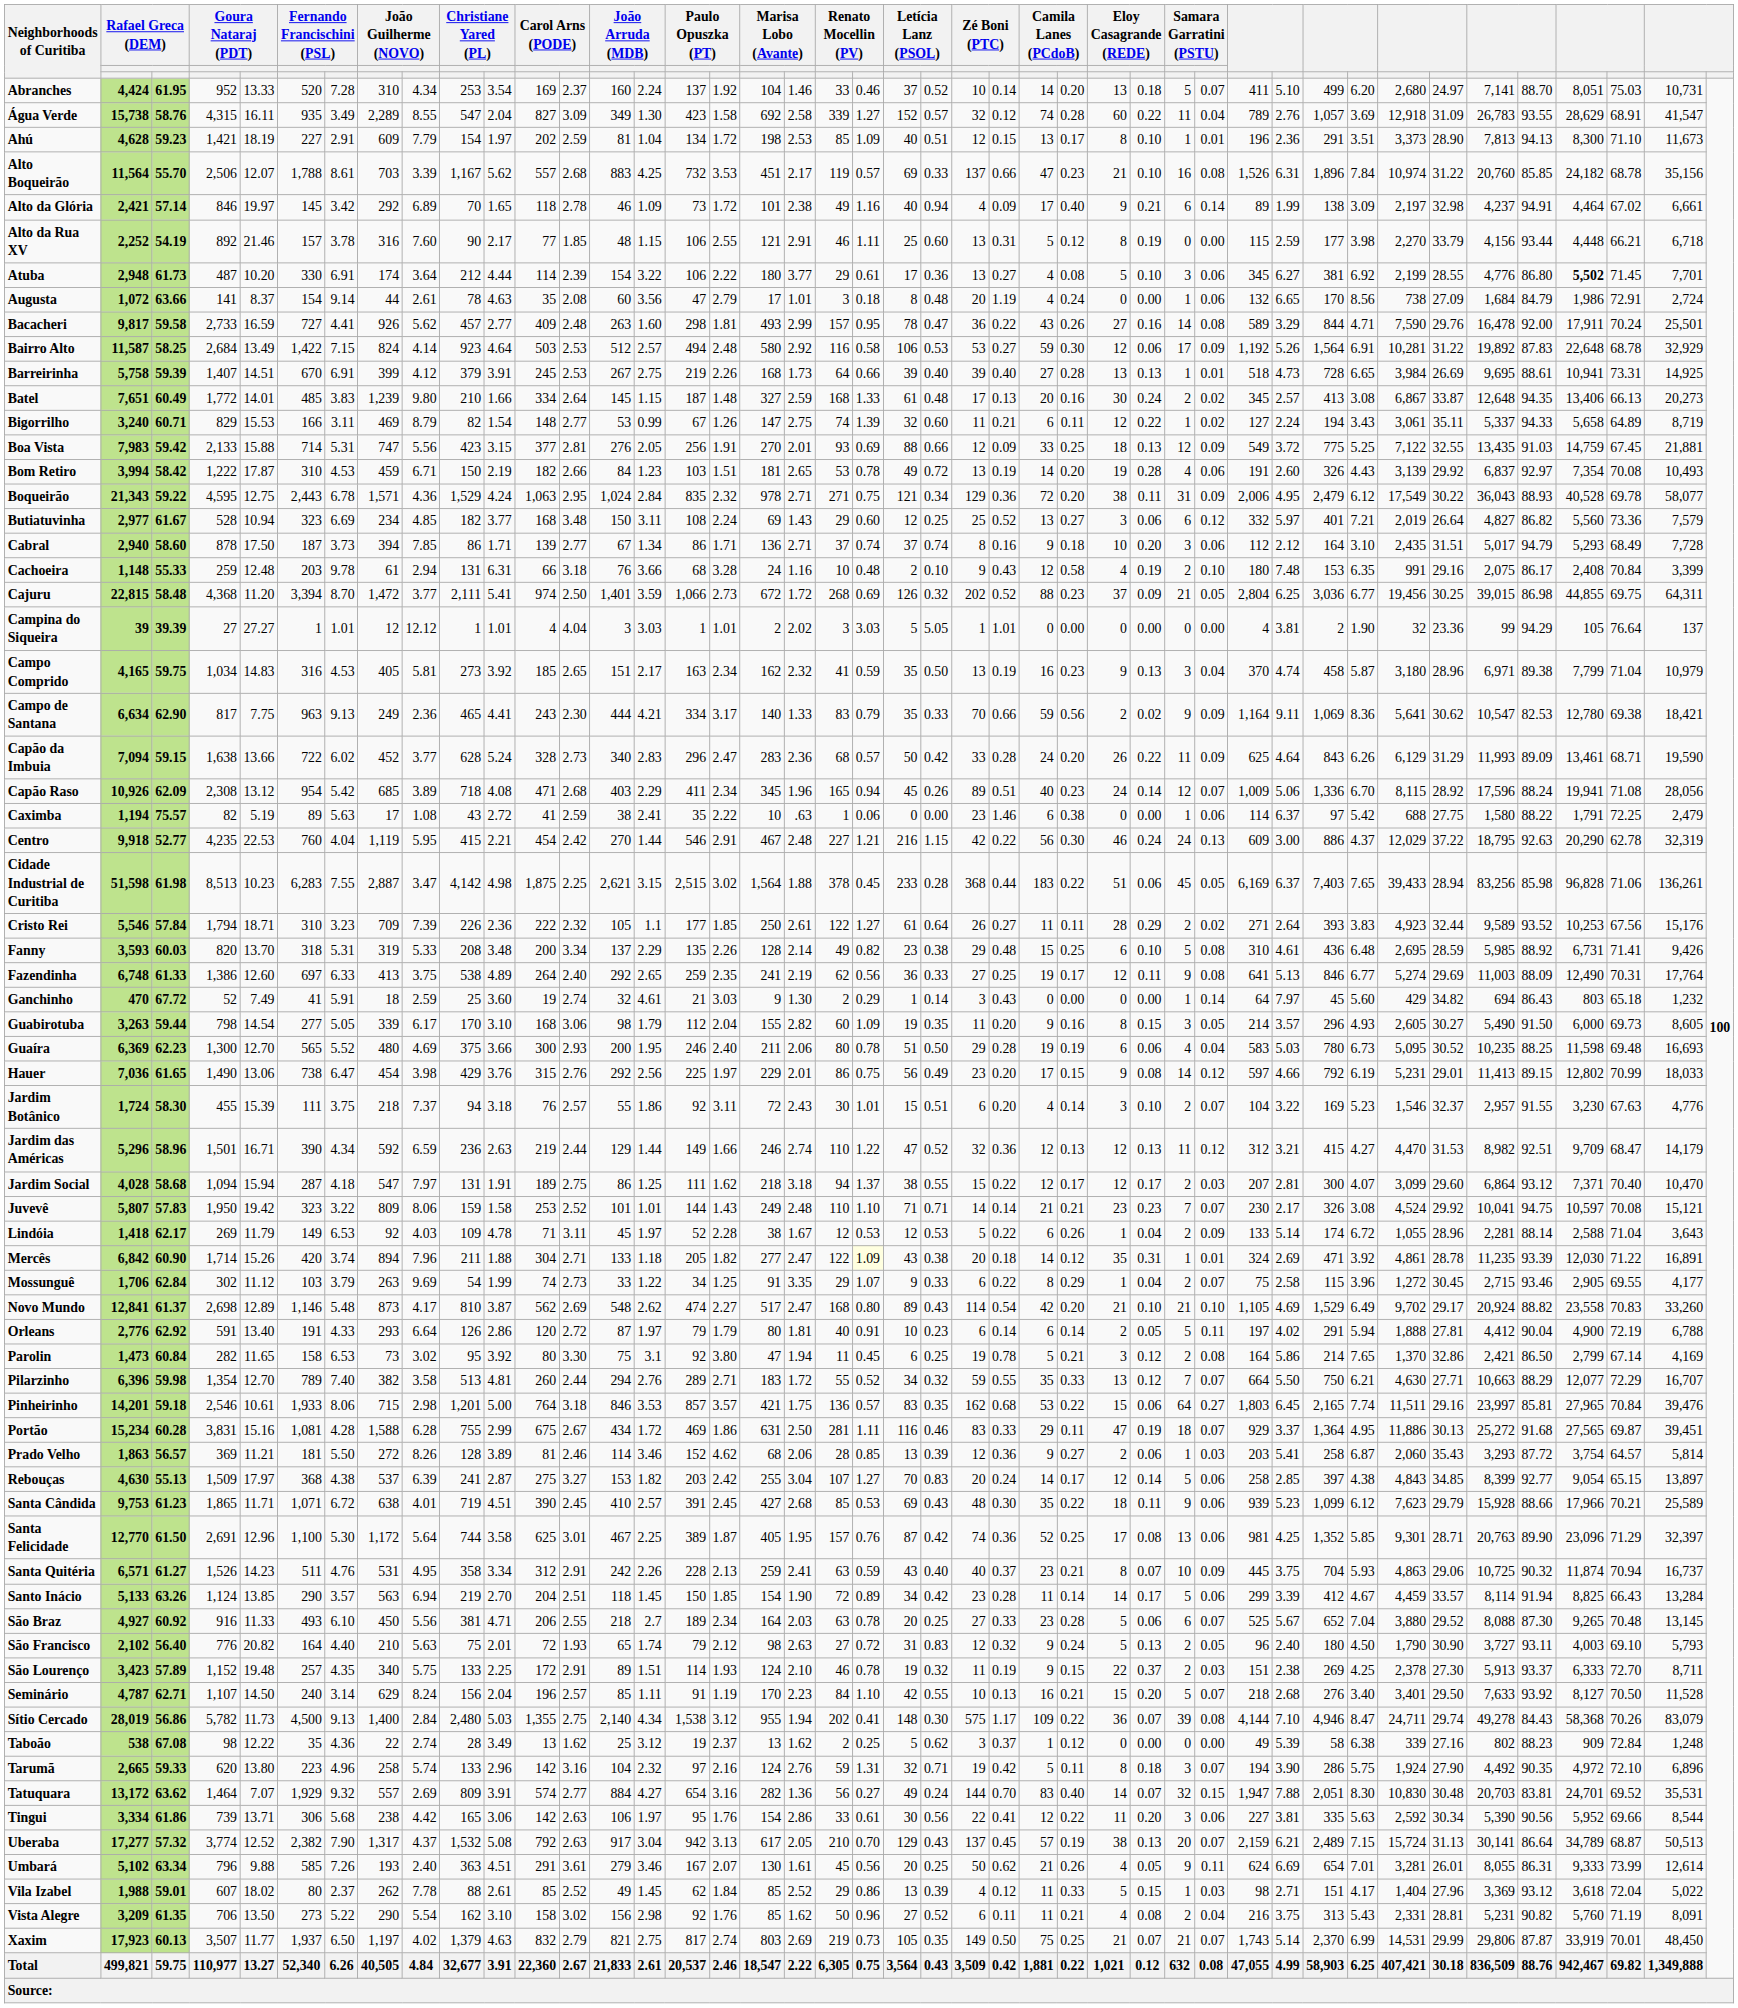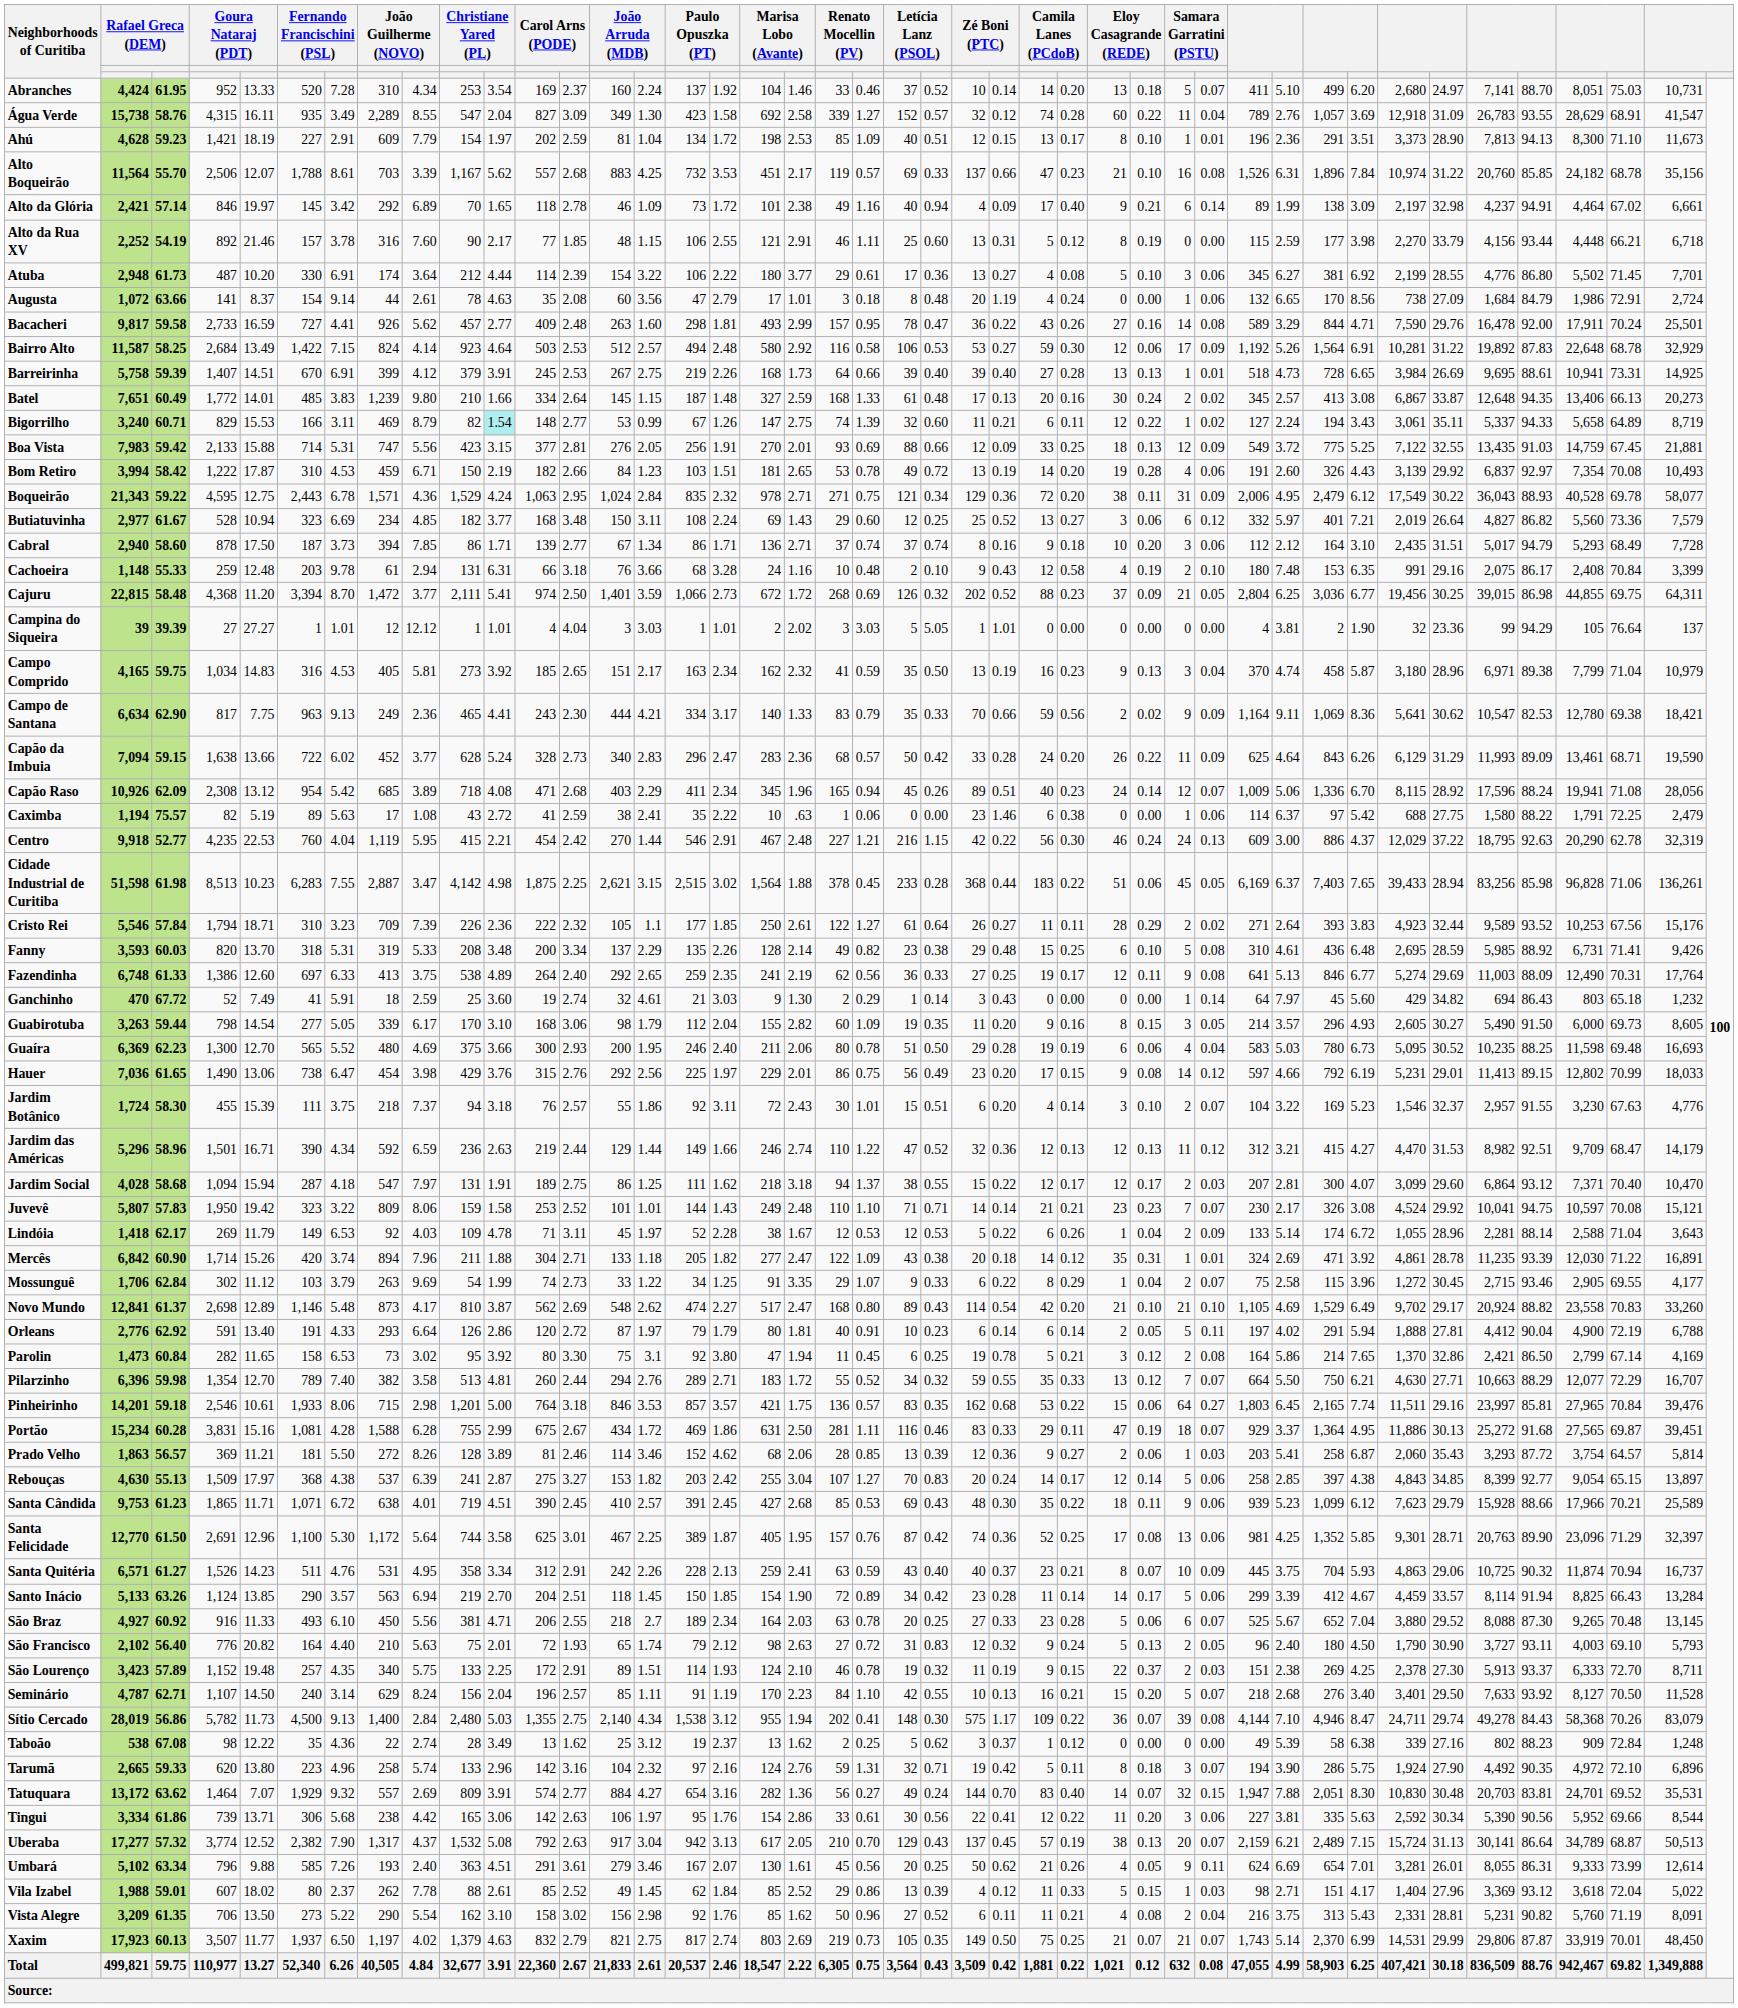(1588, 275) bold -> (1588, 275) normal
(500, 422) no background -> (500, 422) paleturquoise background
(868, 1257) lightyellow background -> (868, 1257) no background
